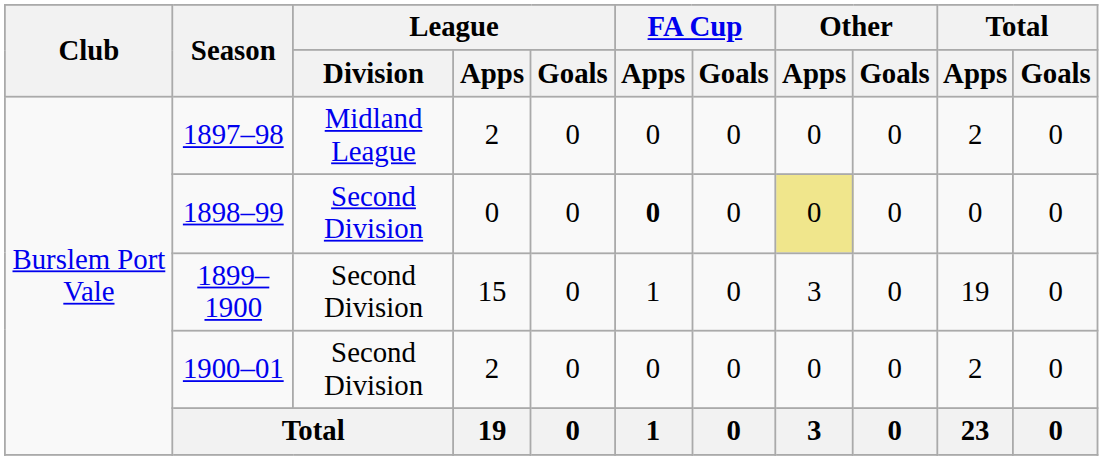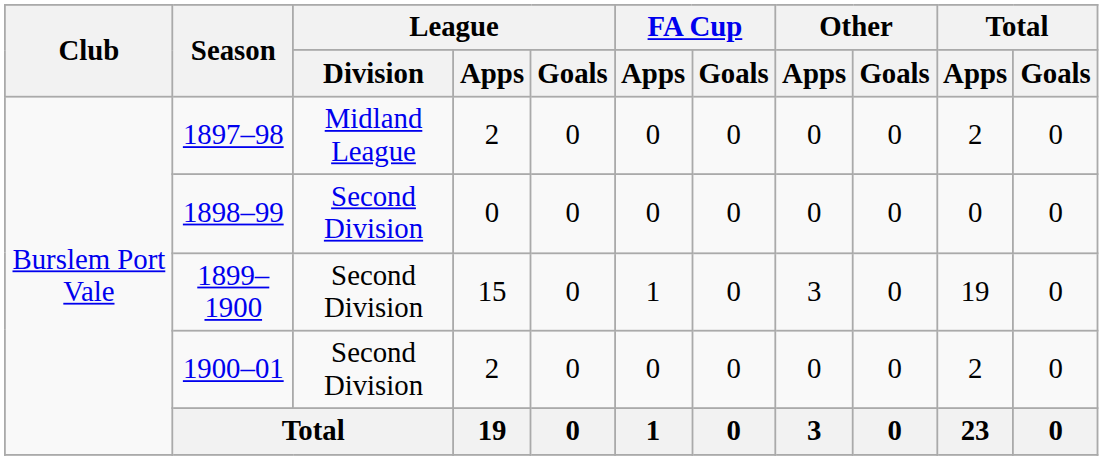(653, 212) bold -> (653, 212) normal
(814, 212) khaki background -> (814, 212) no background
